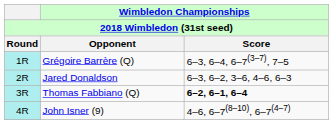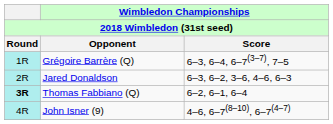(22, 93) normal -> (22, 93) bold
(217, 93) bold -> (217, 93) normal
